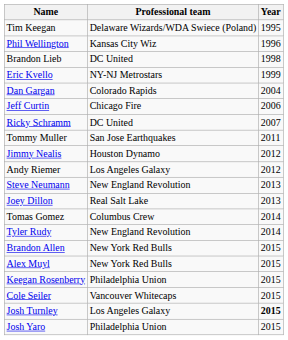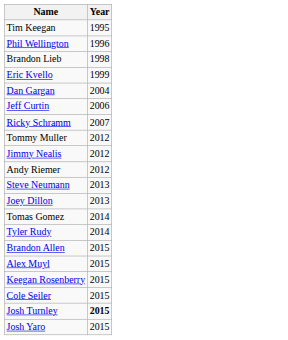- column: (173, 12)
(271, 138) 2011 -> (100, 138) 2012
